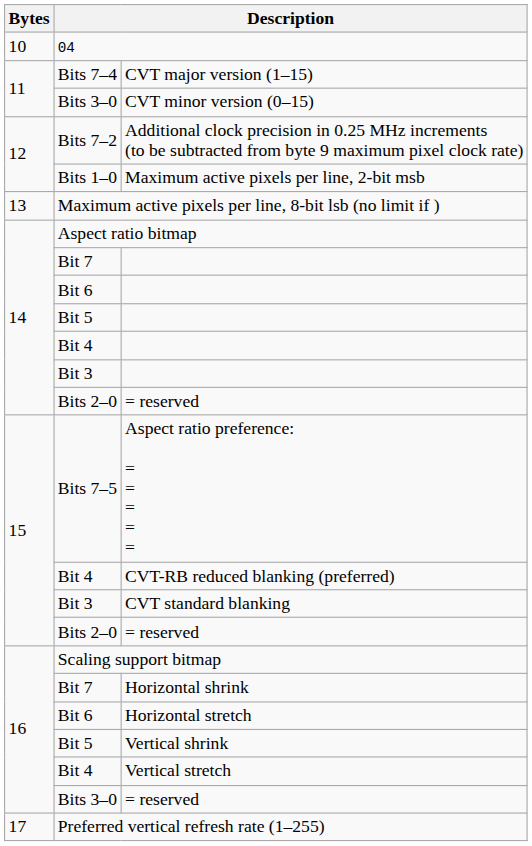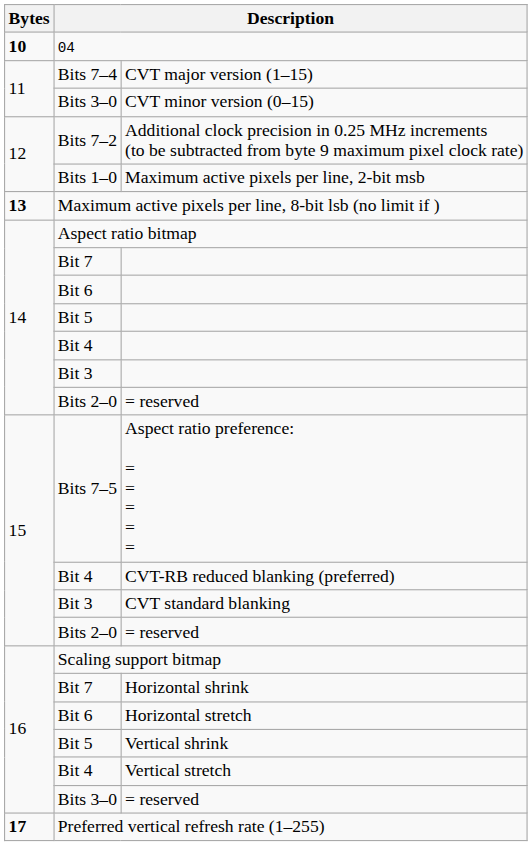(17, 46) normal -> (17, 46) bold
(17, 205) normal -> (17, 205) bold
(17, 826) normal -> (17, 826) bold
